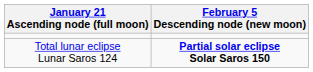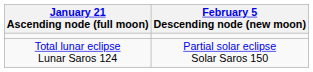(230, 53) bold -> (230, 53) normal
